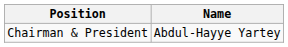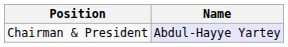(217, 33) no background -> (217, 33) lavender background
